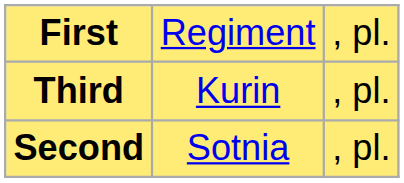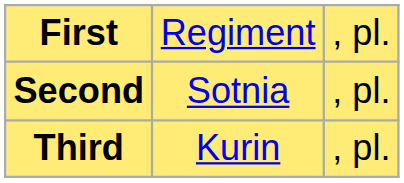rows swapped: (79, 147) <-> (79, 90)
